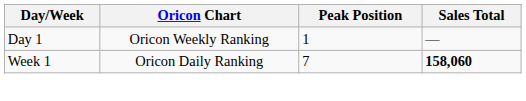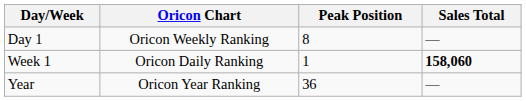(306, 38) 1 -> (306, 38) 8
(306, 61) 7 -> (306, 61) 1
+ row: (21, 84)
